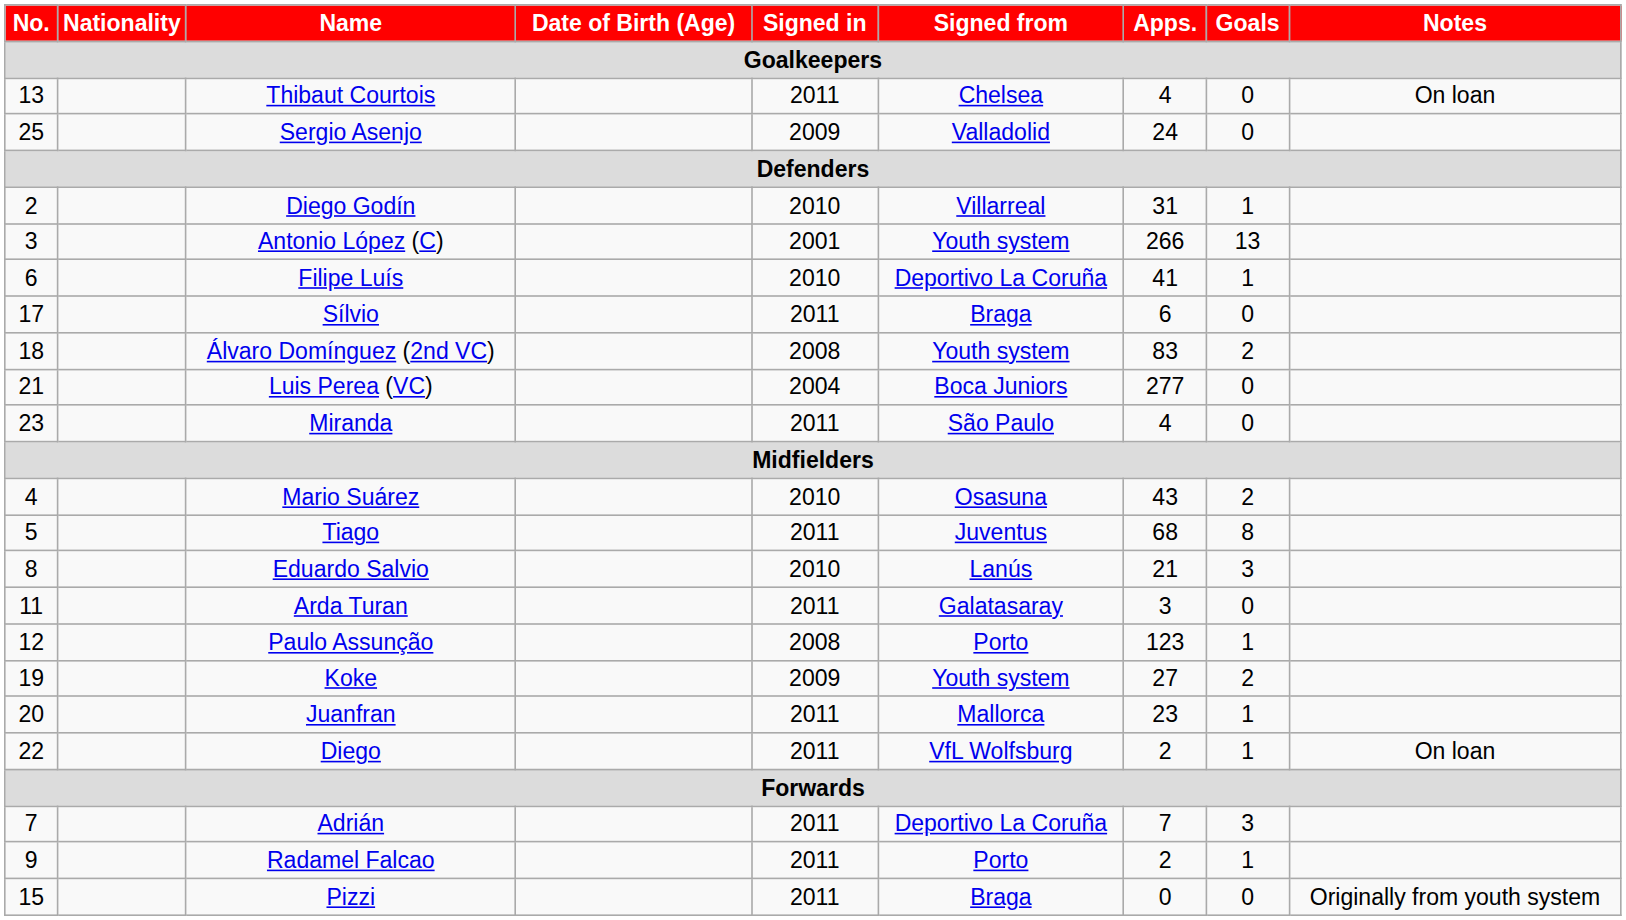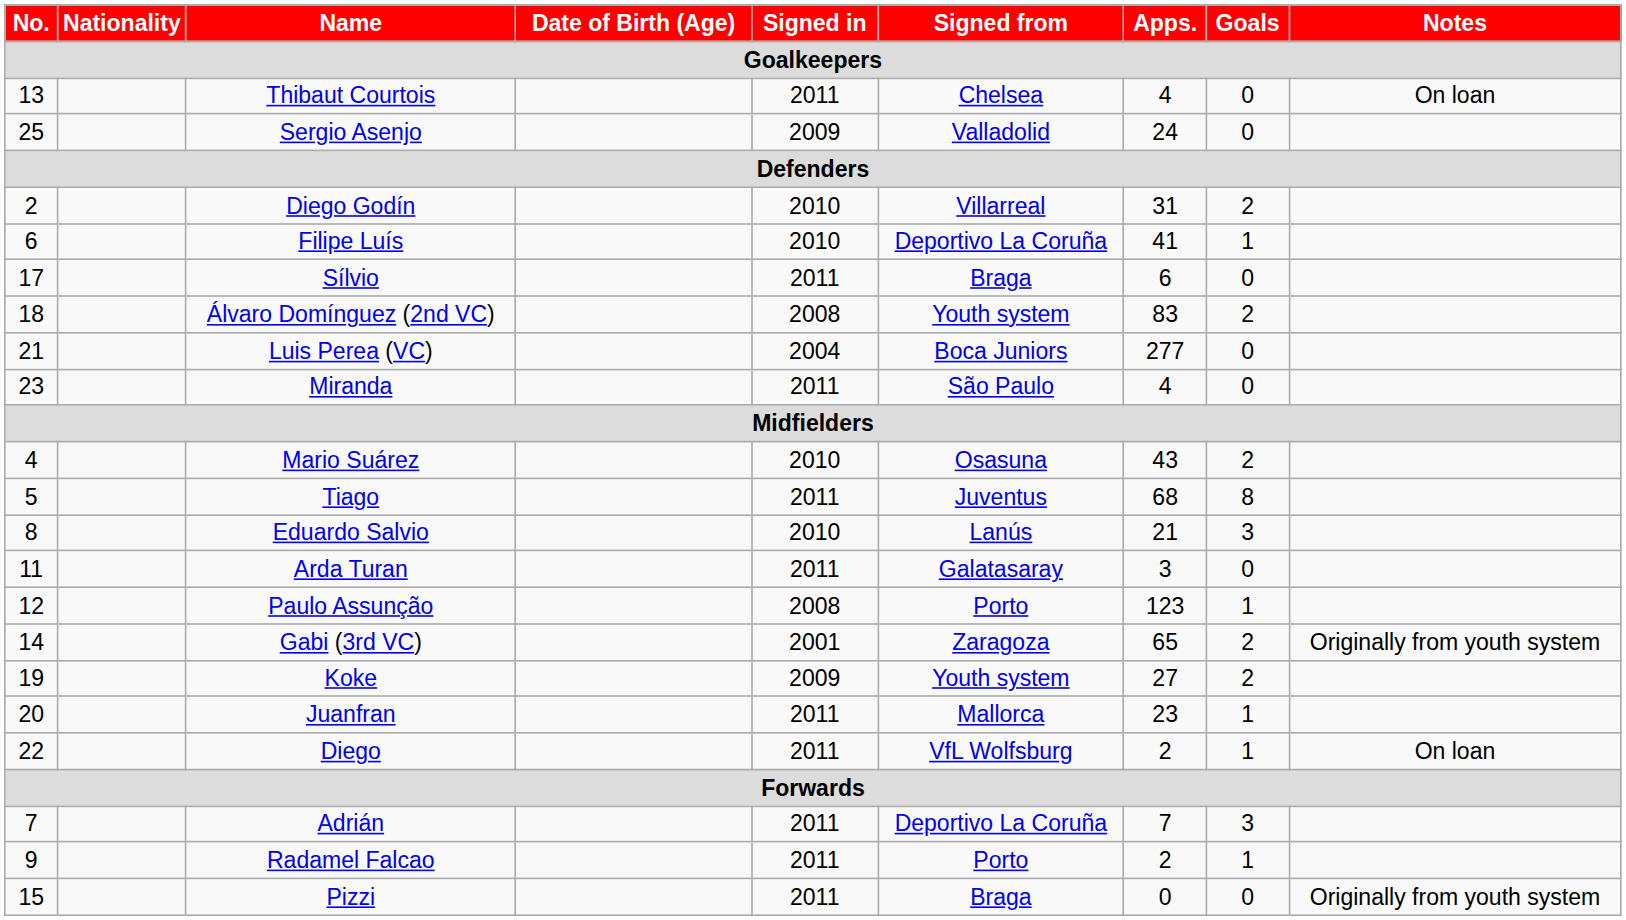(1248, 205) 1 -> (1248, 205) 2
- row: (351, 242)
+ row: (351, 642)
